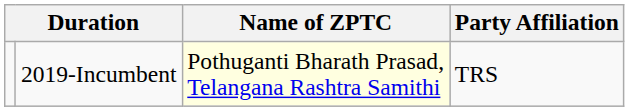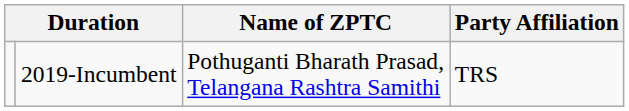(316, 73) lightyellow background -> (316, 73) no background
